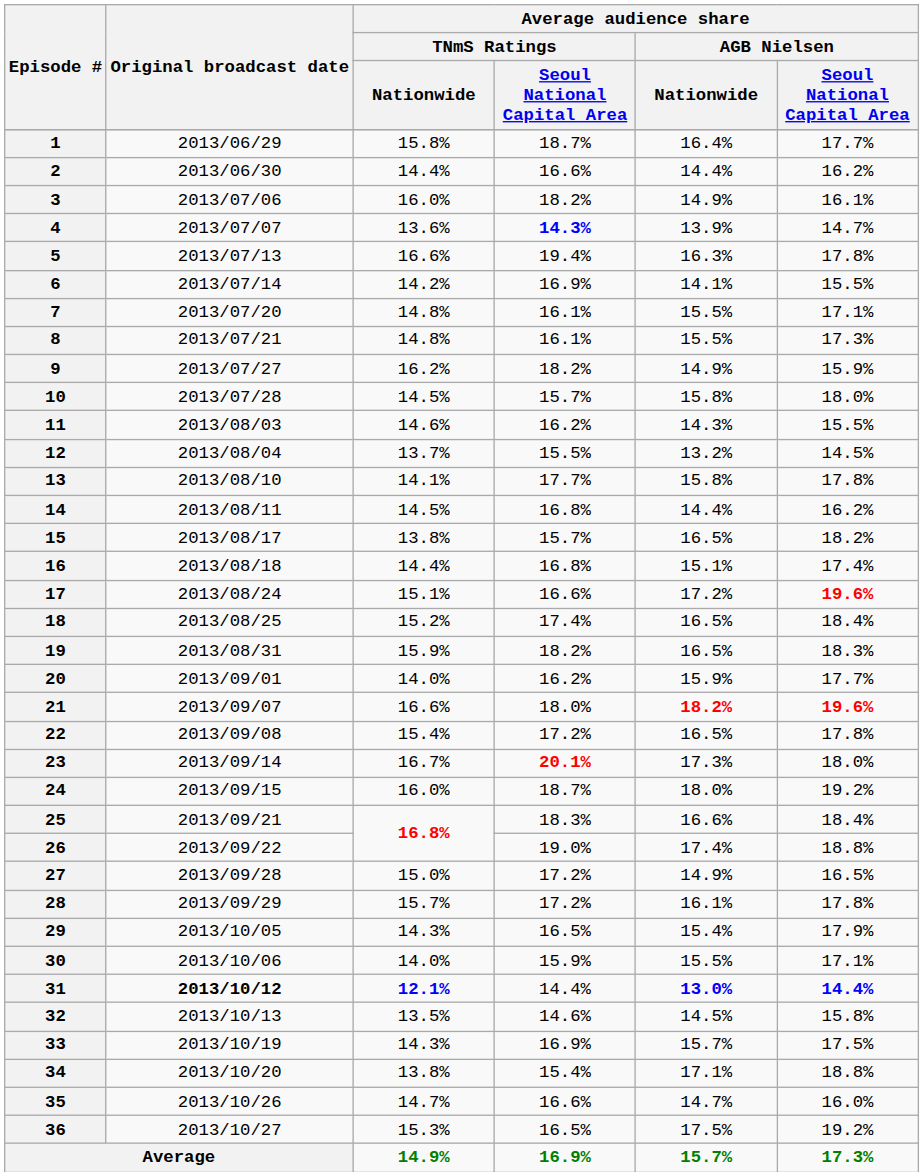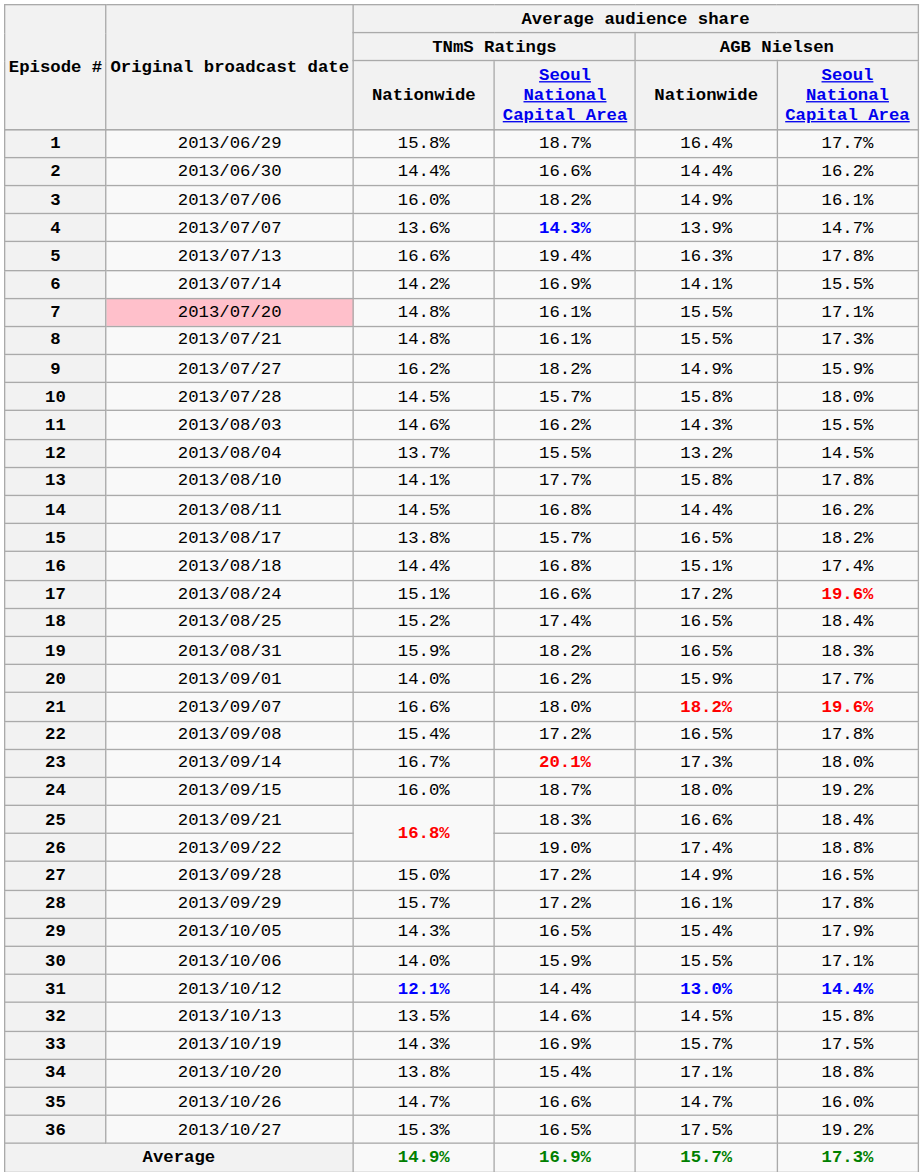(230, 312) no background -> (230, 312) pink background
(230, 989) bold -> (230, 989) normal
